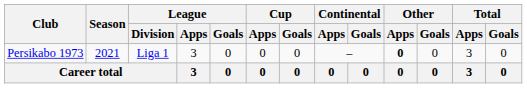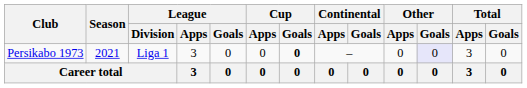(297, 53) normal -> (297, 53) bold
(400, 53) bold -> (400, 53) normal
(435, 53) no background -> (435, 53) lavender background
